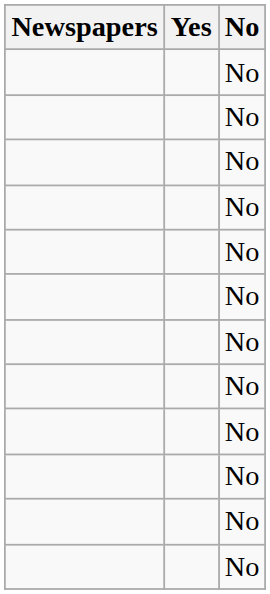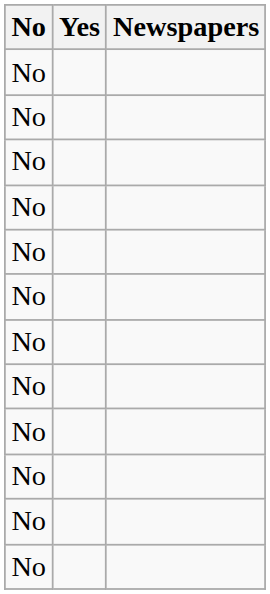columns swapped: (85, 26) <-> (242, 26)
